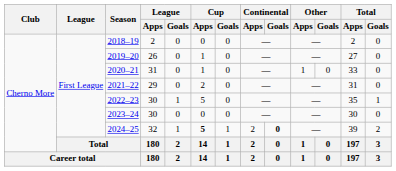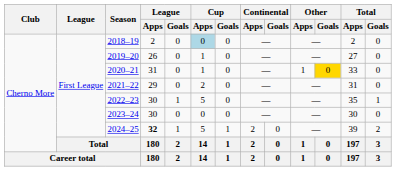(203, 41) no background -> (203, 41) lightblue background
(328, 71) no background -> (328, 71) gold background
(153, 130) normal -> (153, 130) bold
(203, 130) bold -> (203, 130) normal
(278, 130) bold -> (278, 130) normal
